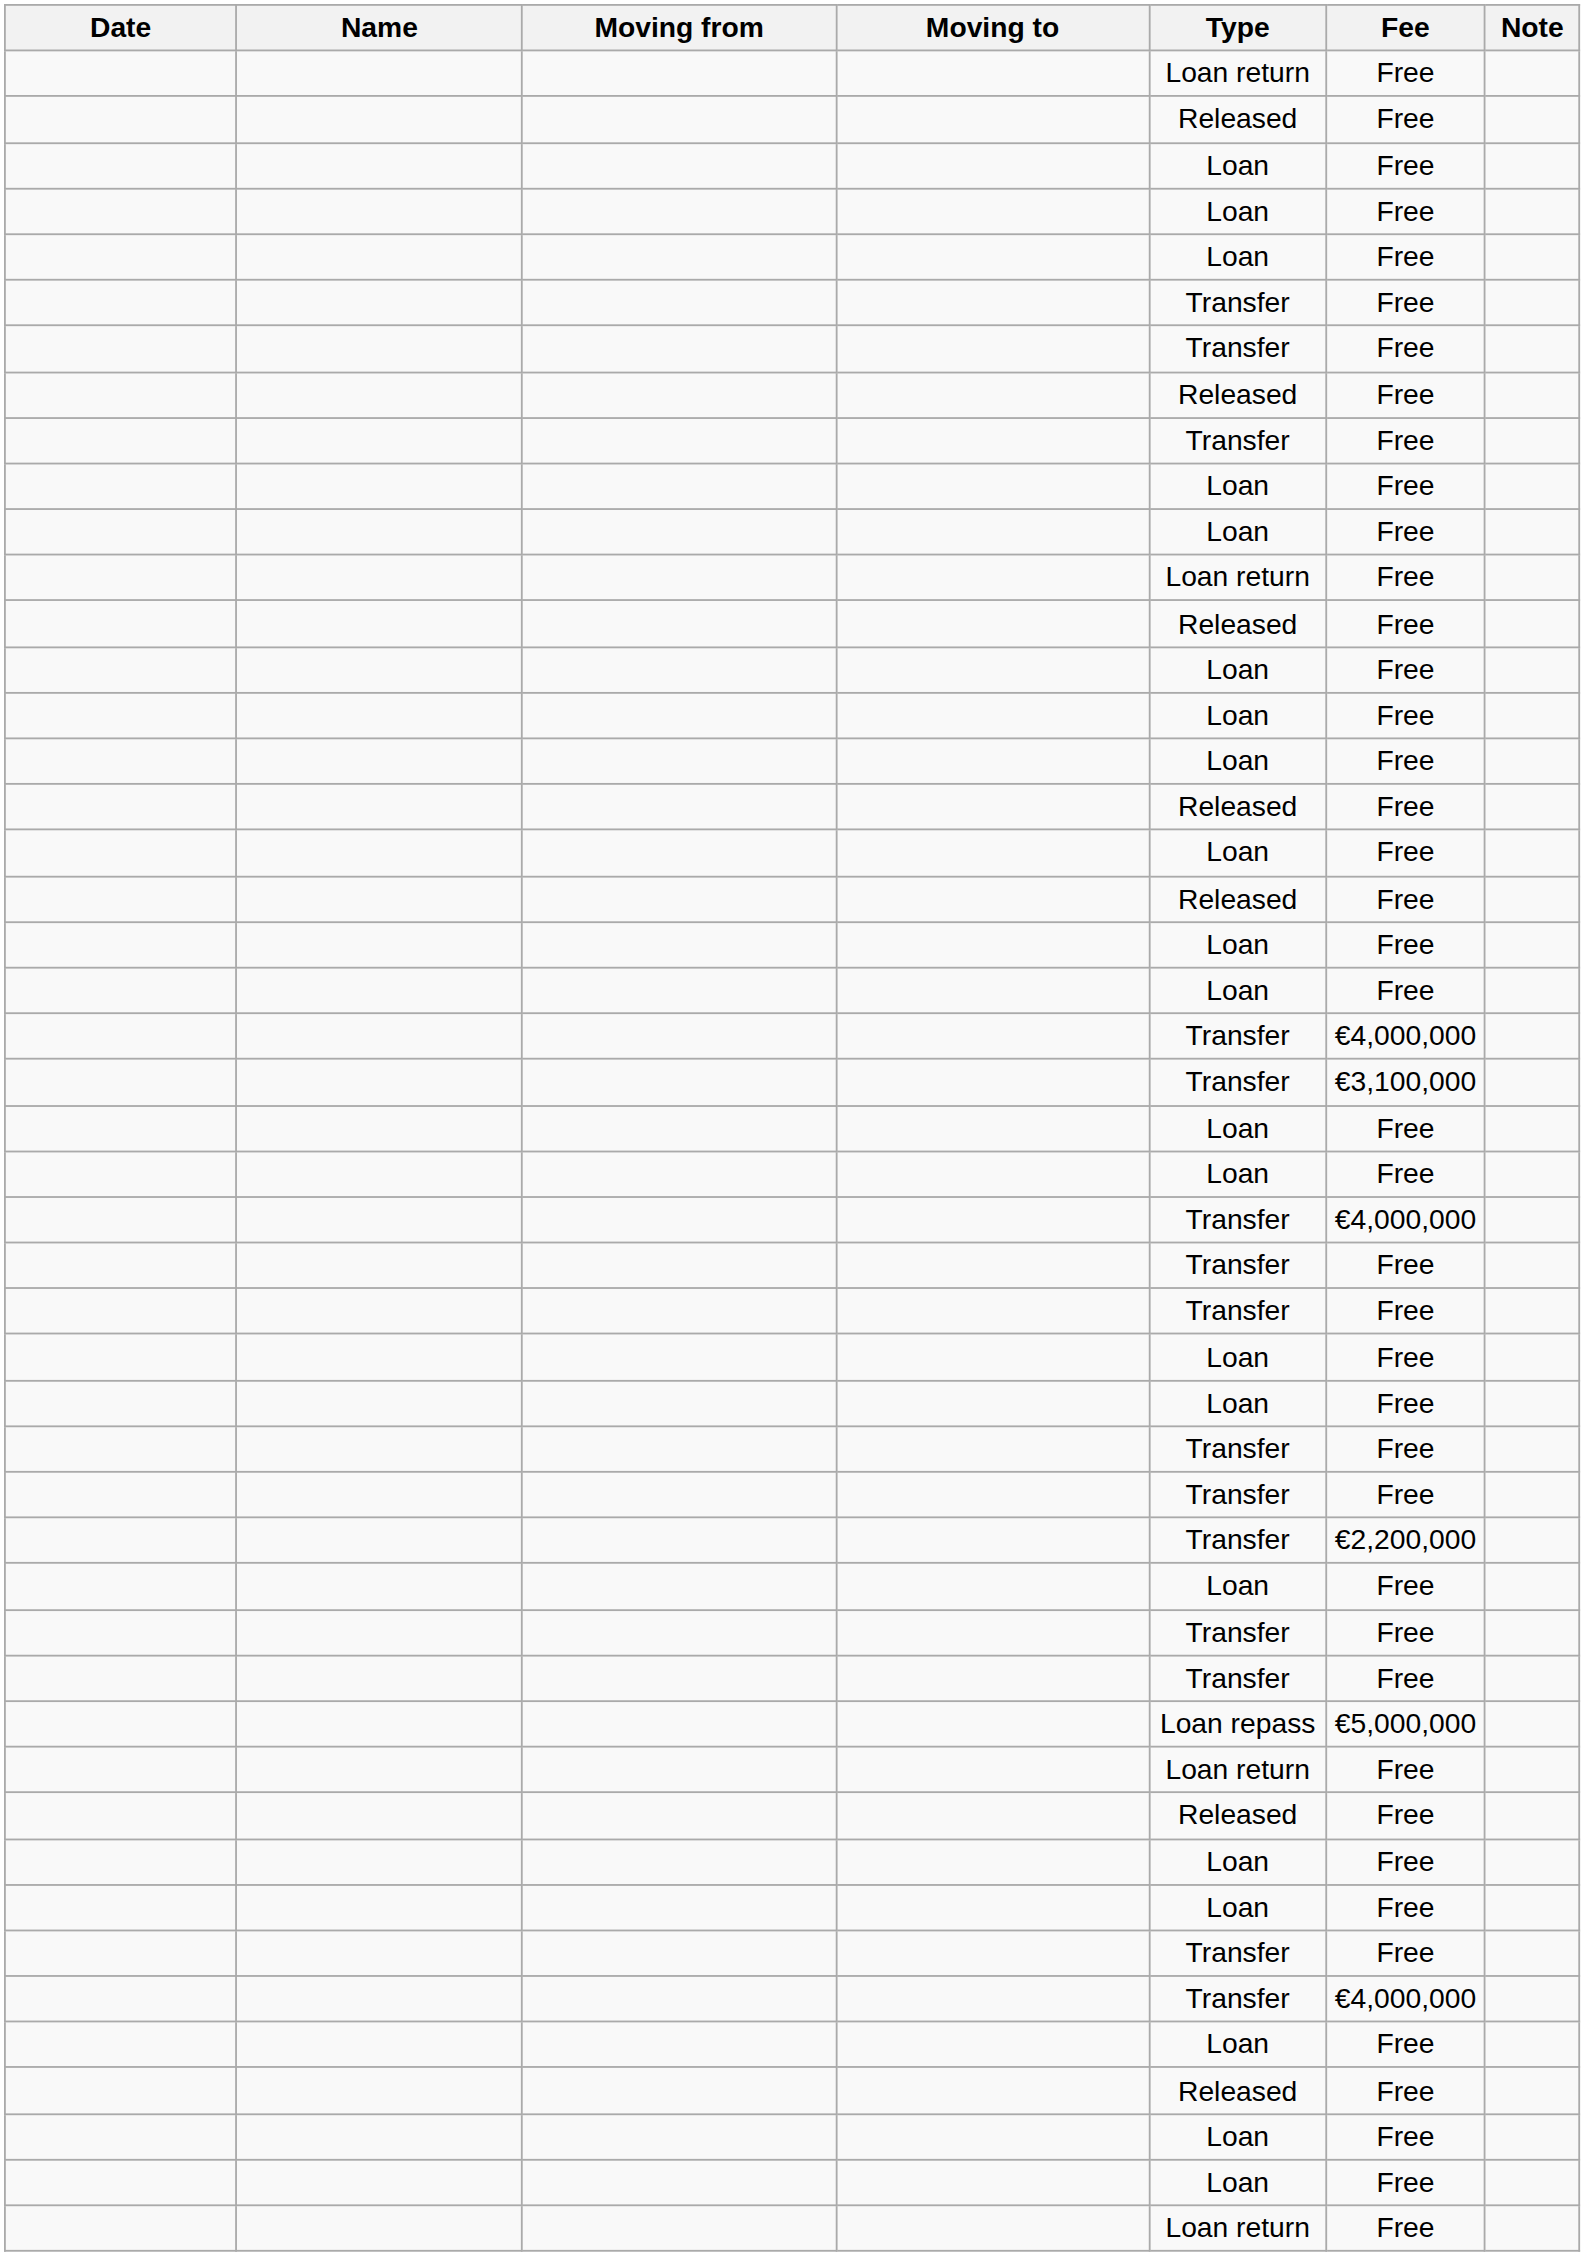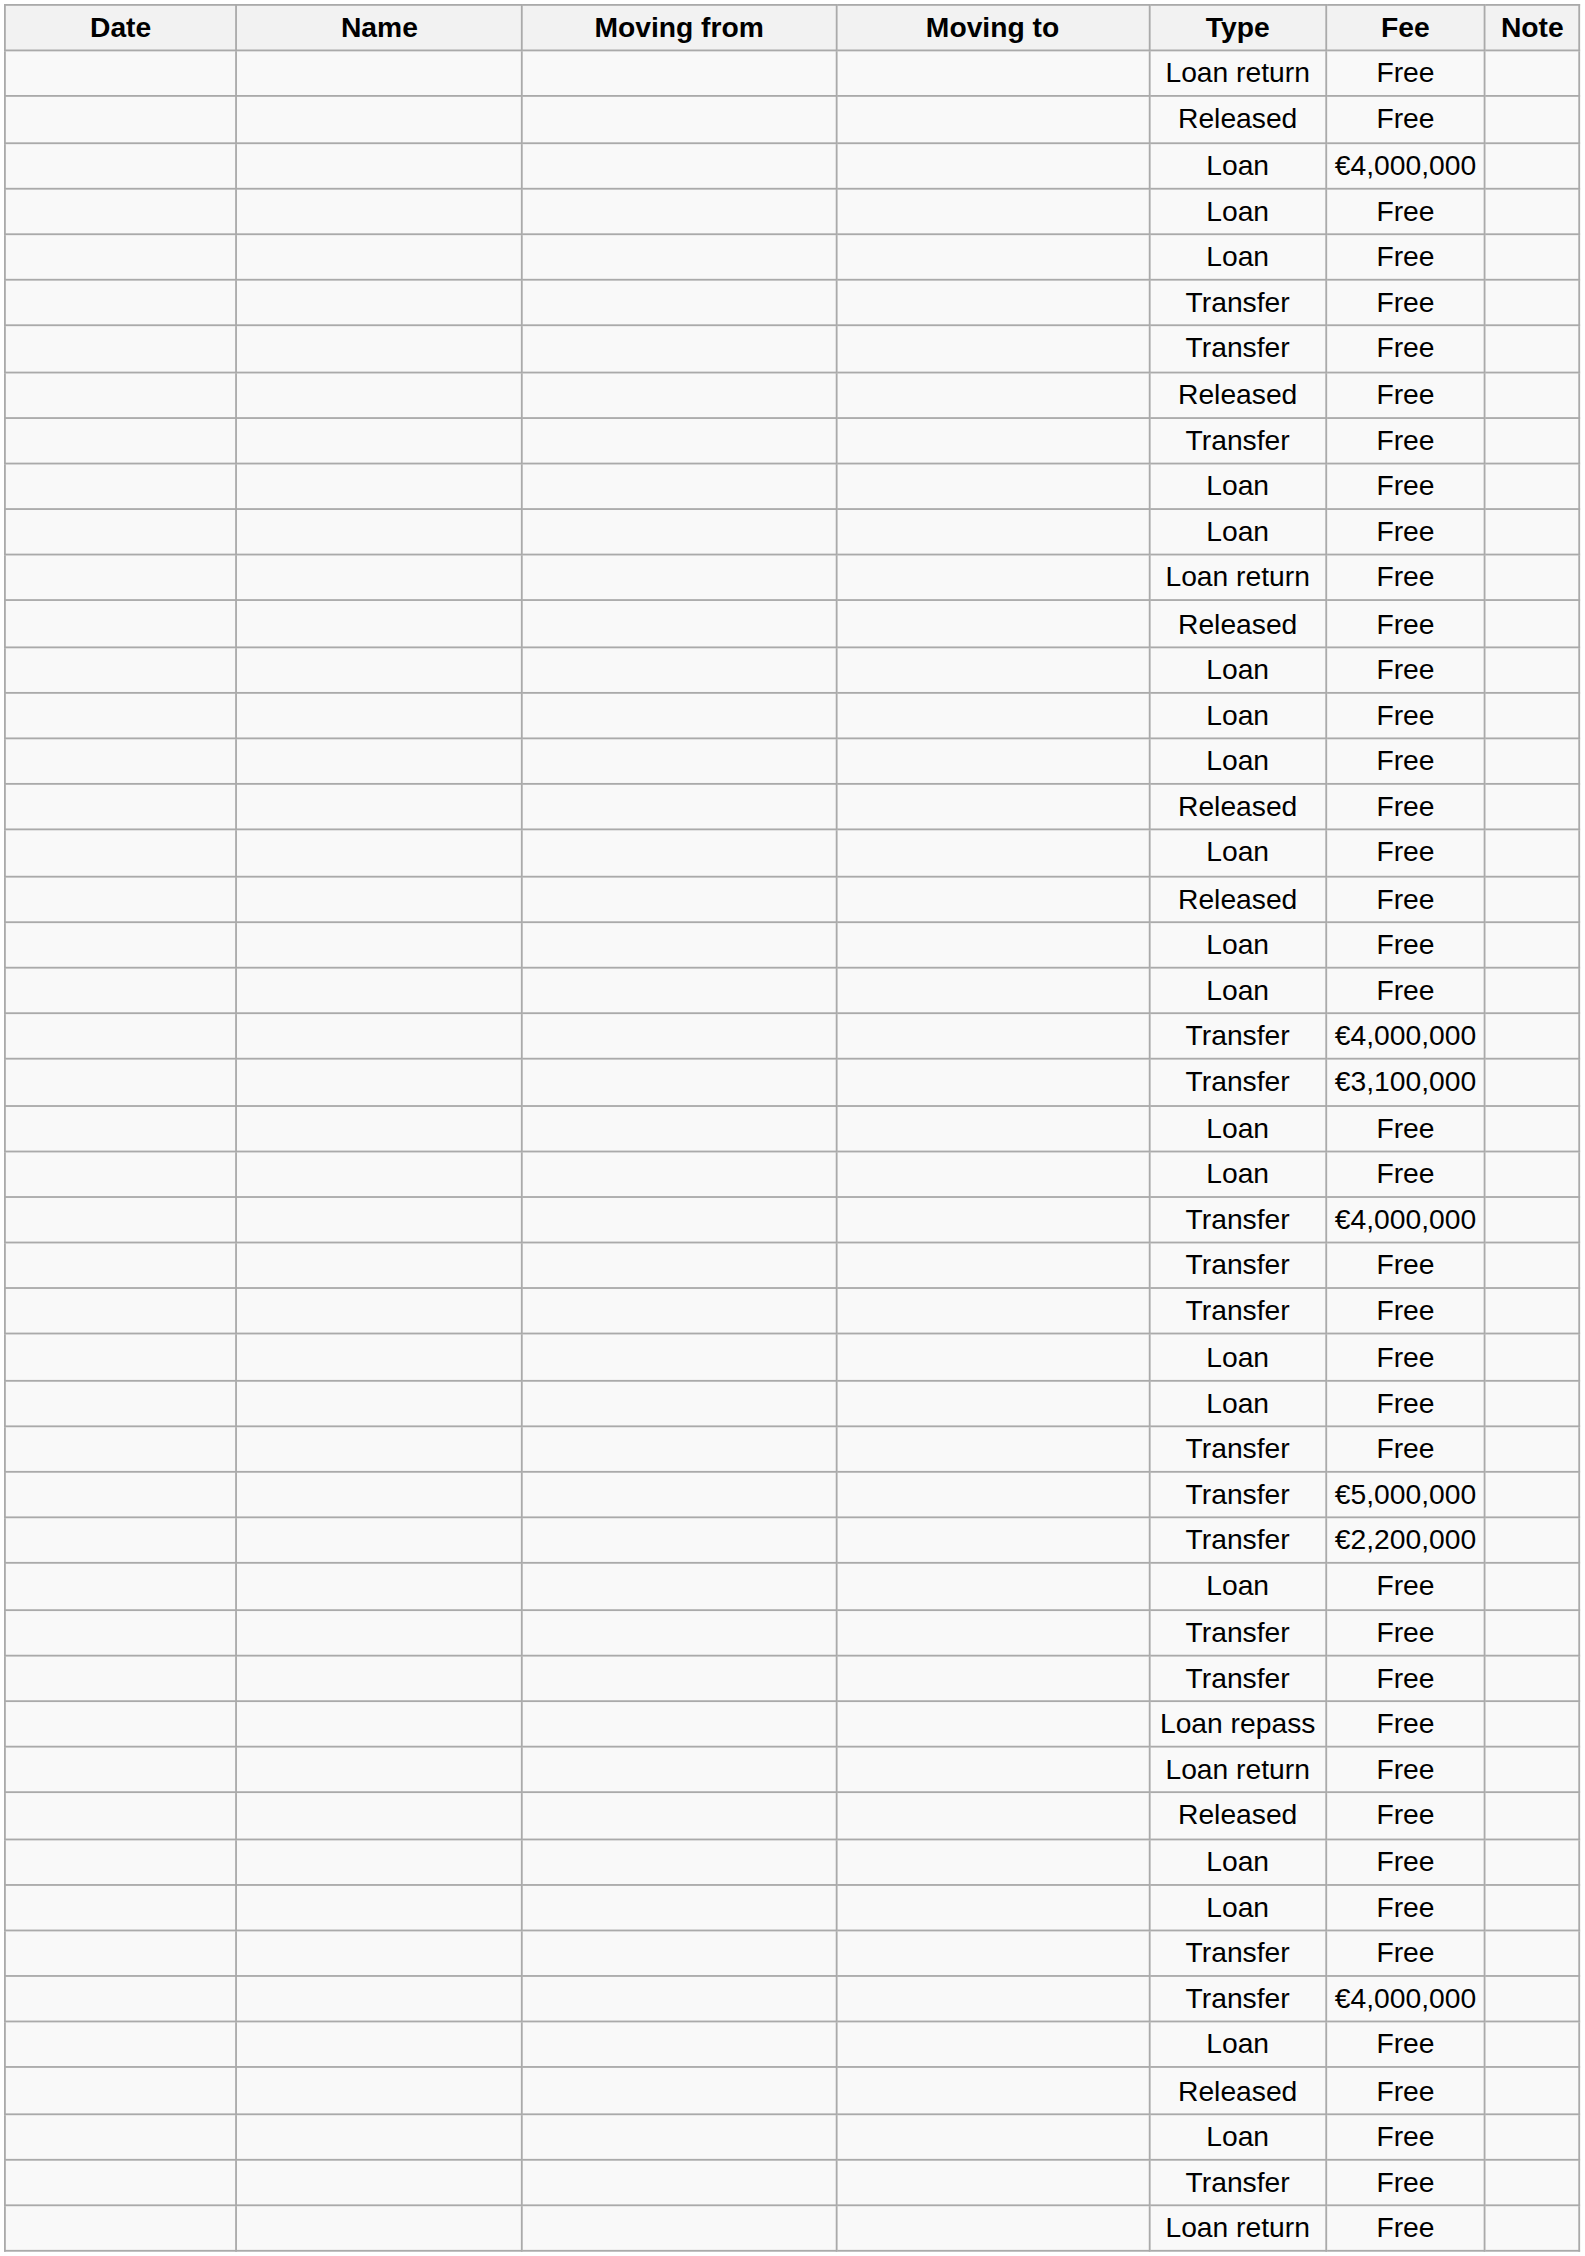(1405, 164) Free -> (1405, 164) €4,000,000
(1405, 1493) Free -> (1405, 1493) €5,000,000
(1405, 1723) €5,000,000 -> (1405, 1723) Free
(1238, 2181) Loan -> (1238, 2181) Transfer
